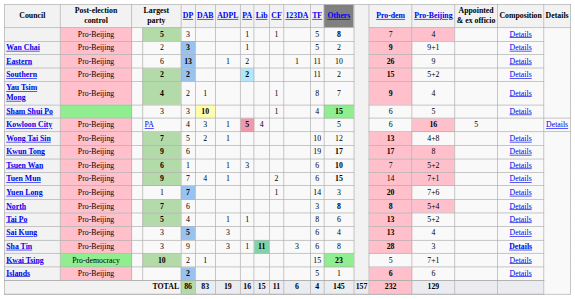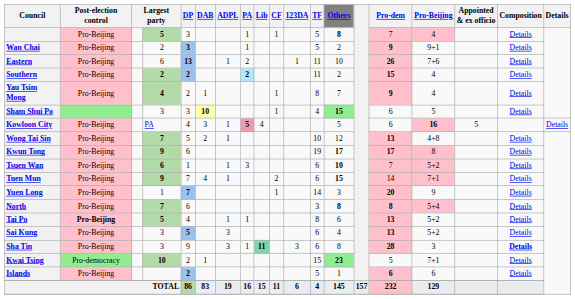(433, 61) 9 -> (433, 61) 7+6
(433, 75) 5+2 -> (433, 75) 4
(433, 192) 7+6 -> (433, 192) 9
(96, 219) normal -> (96, 219) bold
(433, 233) 4 -> (433, 233) 5+2
